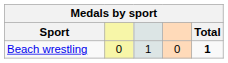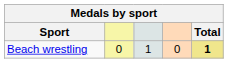(207, 50) no background -> (207, 50) khaki background
